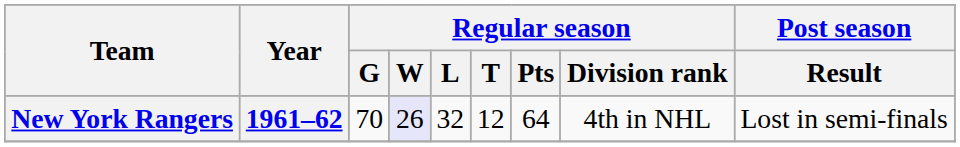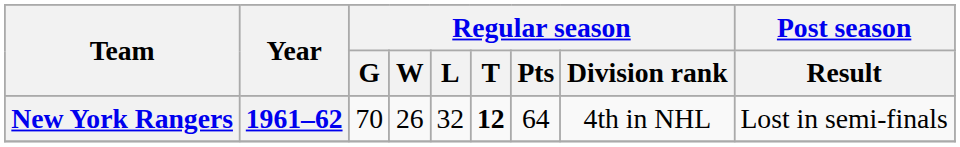(410, 118) lavender background -> (410, 118) no background
(491, 118) normal -> (491, 118) bold
